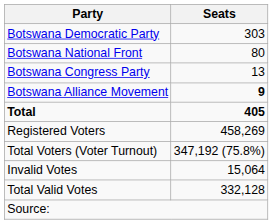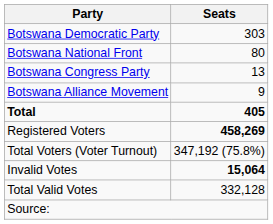(262, 92) bold -> (262, 92) normal
(243, 131) normal -> (243, 131) bold
(246, 170) normal -> (246, 170) bold
